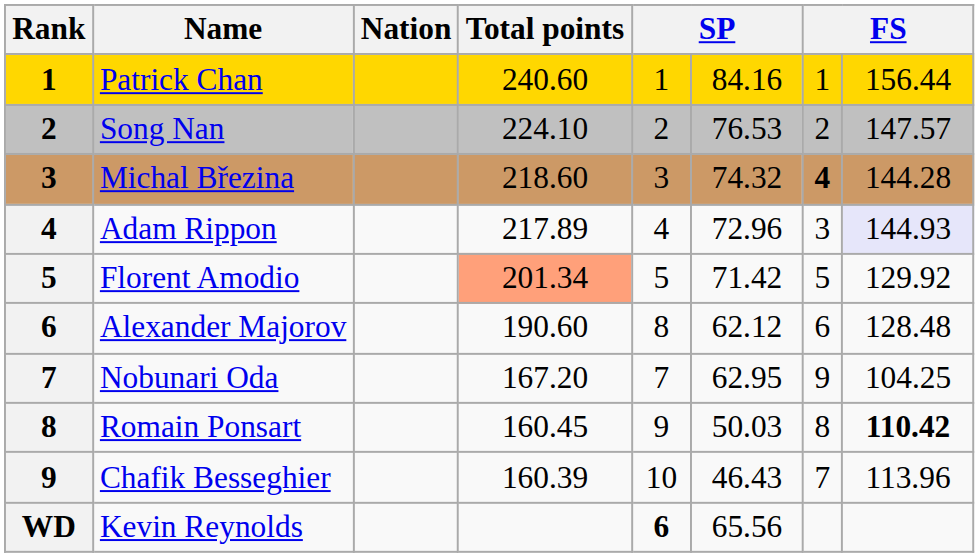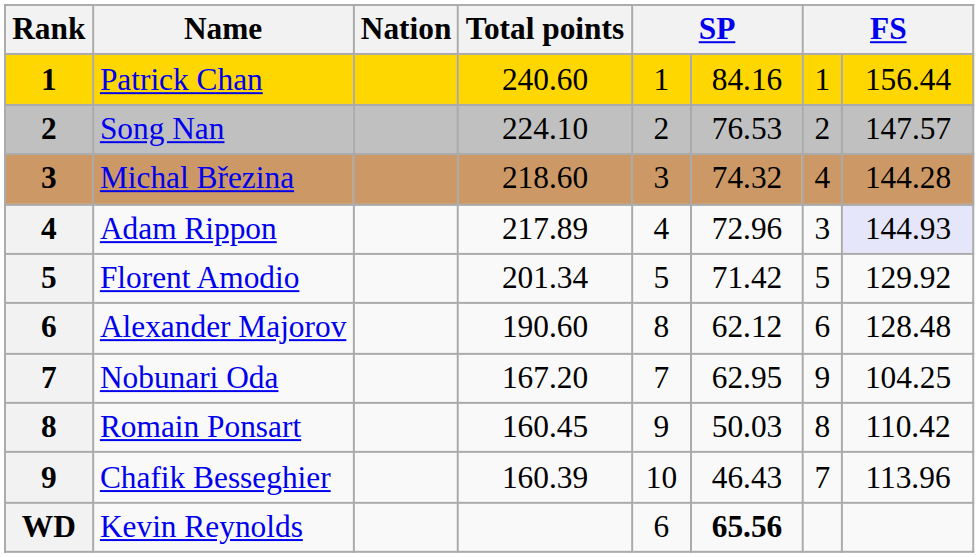(822, 178) bold -> (822, 178) normal
(545, 278) lightsalmon background -> (545, 278) no background
(908, 427) bold -> (908, 427) normal
(661, 526) bold -> (661, 526) normal
(747, 526) normal -> (747, 526) bold
